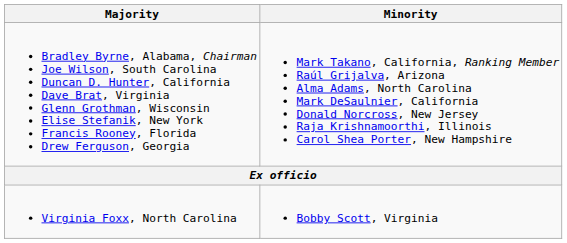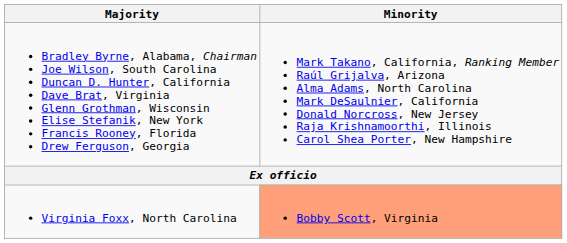(411, 218) no background -> (411, 218) lightsalmon background
